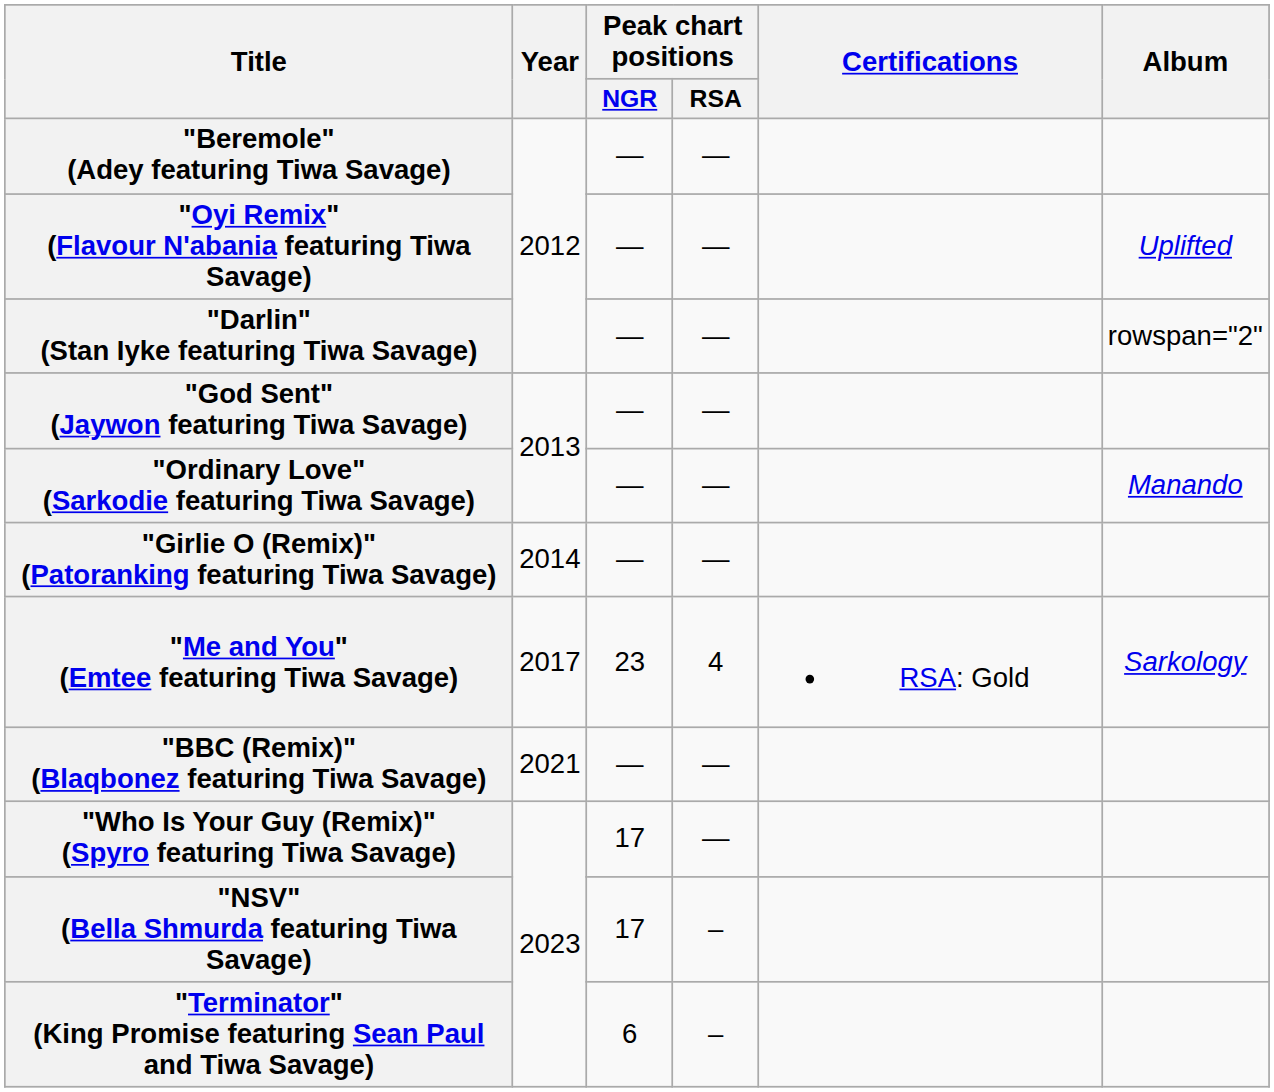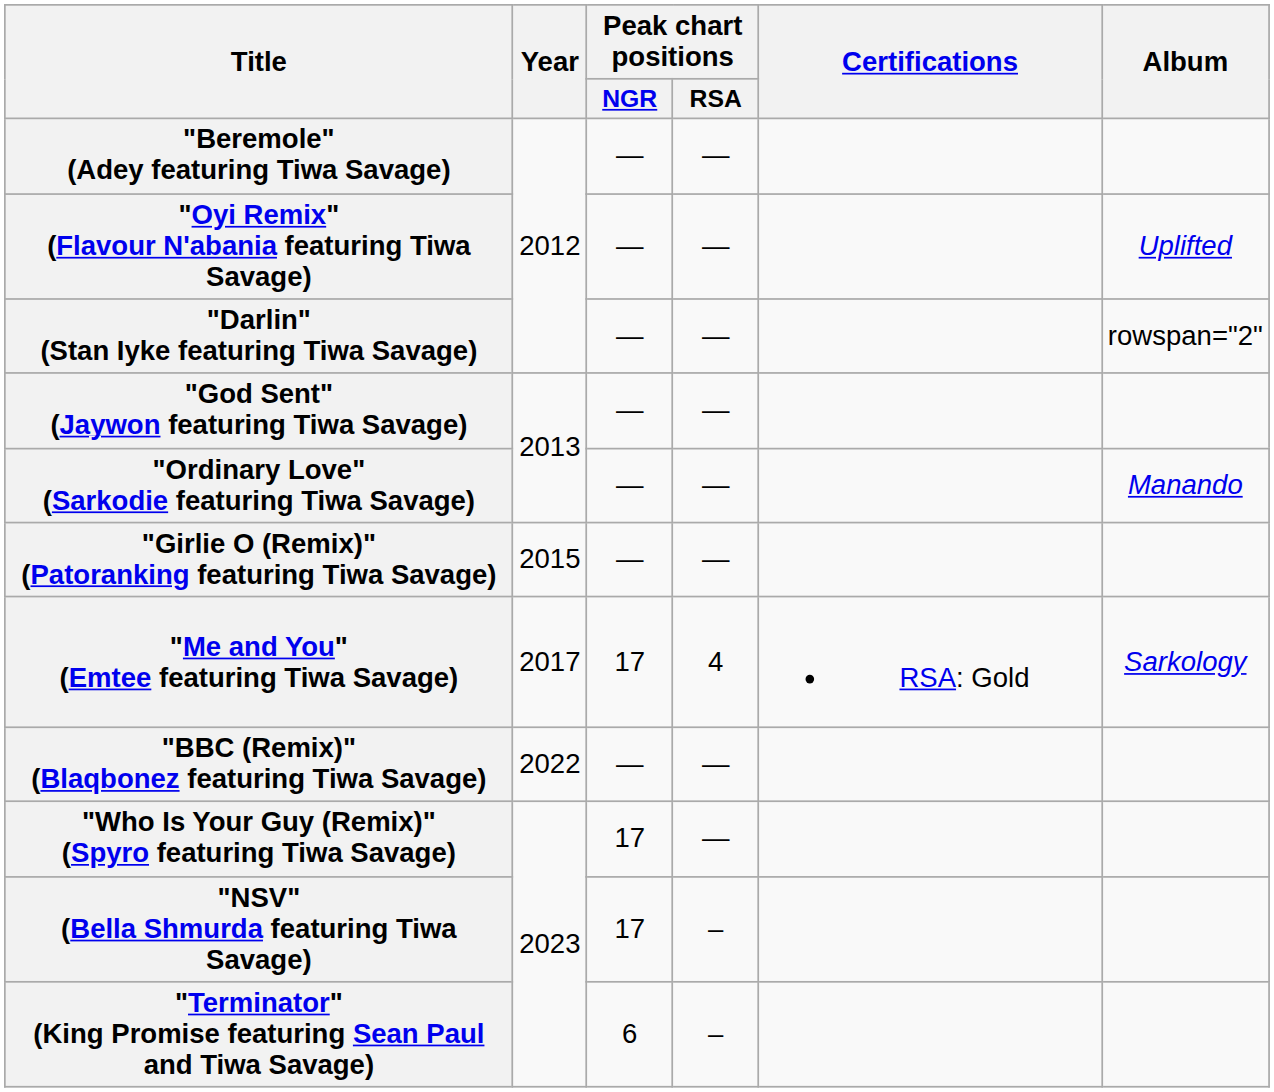(550, 559) 2014 -> (550, 559) 2015
(630, 661) 23 -> (630, 661) 17
(550, 763) 2021 -> (550, 763) 2022
